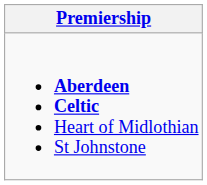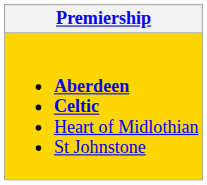(104, 117) no background -> (104, 117) gold background
